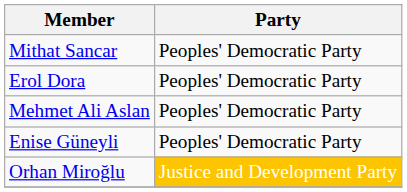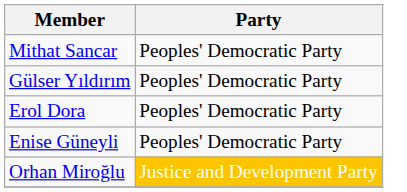+ row: (70, 80)
- row: (79, 111)
